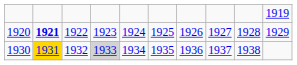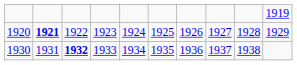(47, 50) gold background -> (47, 50) no background
(76, 50) normal -> (76, 50) bold
(105, 50) lightgrey background -> (105, 50) no background
